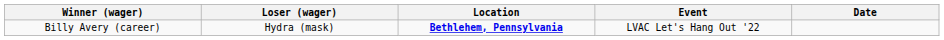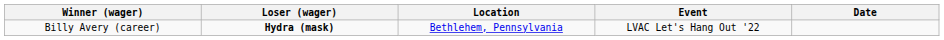(300, 28) normal -> (300, 28) bold
(496, 28) bold -> (496, 28) normal
